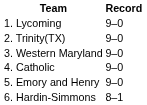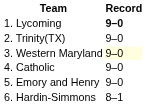(114, 23) normal -> (114, 23) bold
(114, 53) no background -> (114, 53) lightyellow background
